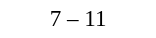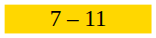(78, 18) no background -> (78, 18) gold background
